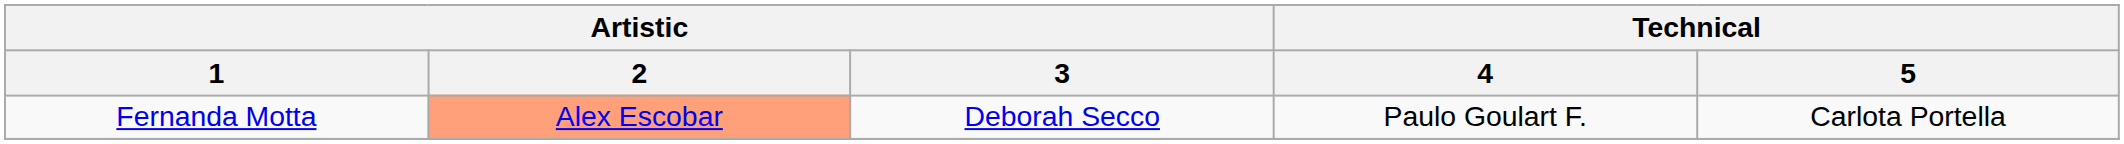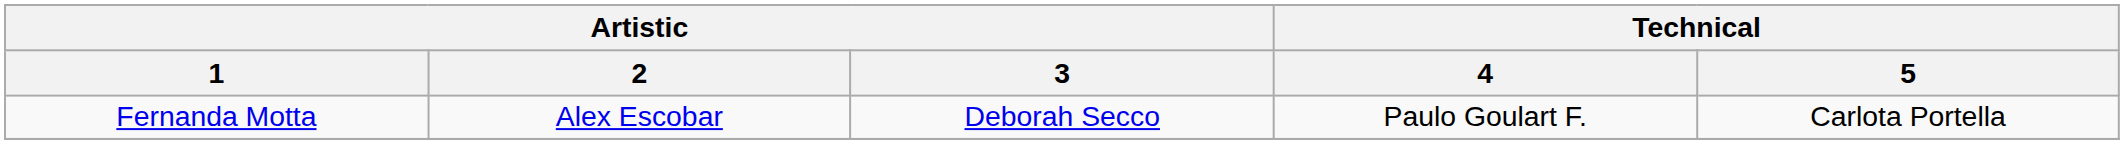(639, 117) lightsalmon background -> (639, 117) no background
